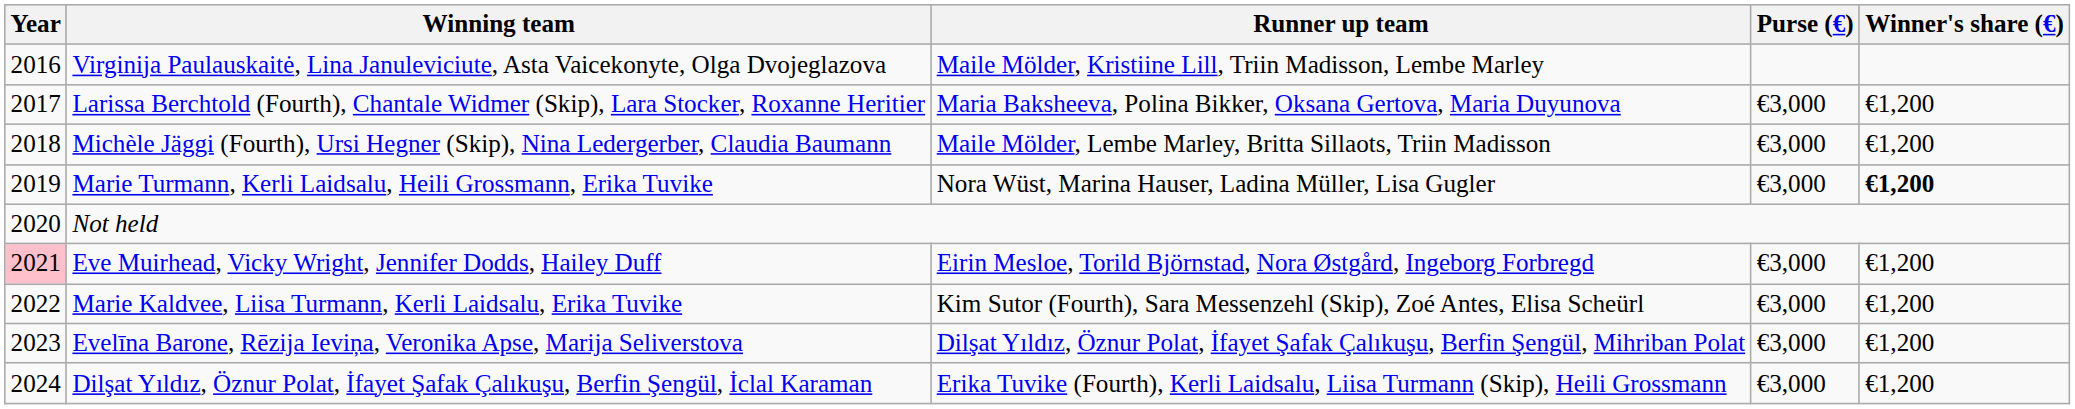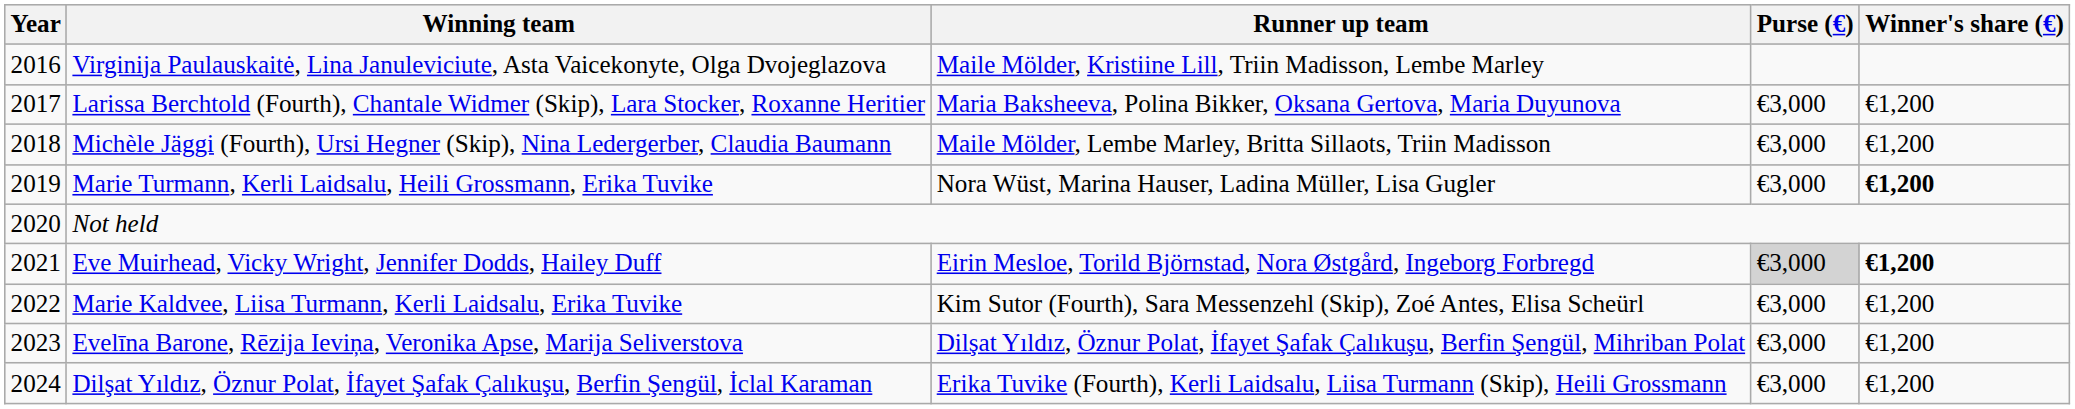(36, 263) pink background -> (36, 263) no background
(1791, 263) no background -> (1791, 263) lightgrey background
(1900, 263) normal -> (1900, 263) bold
